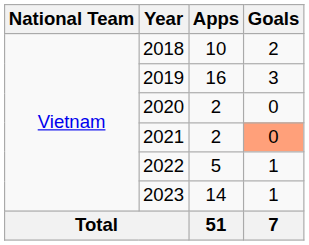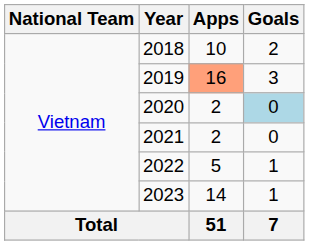(216, 78) no background -> (216, 78) lightsalmon background
(273, 107) no background -> (273, 107) lightblue background
(273, 136) lightsalmon background -> (273, 136) no background
